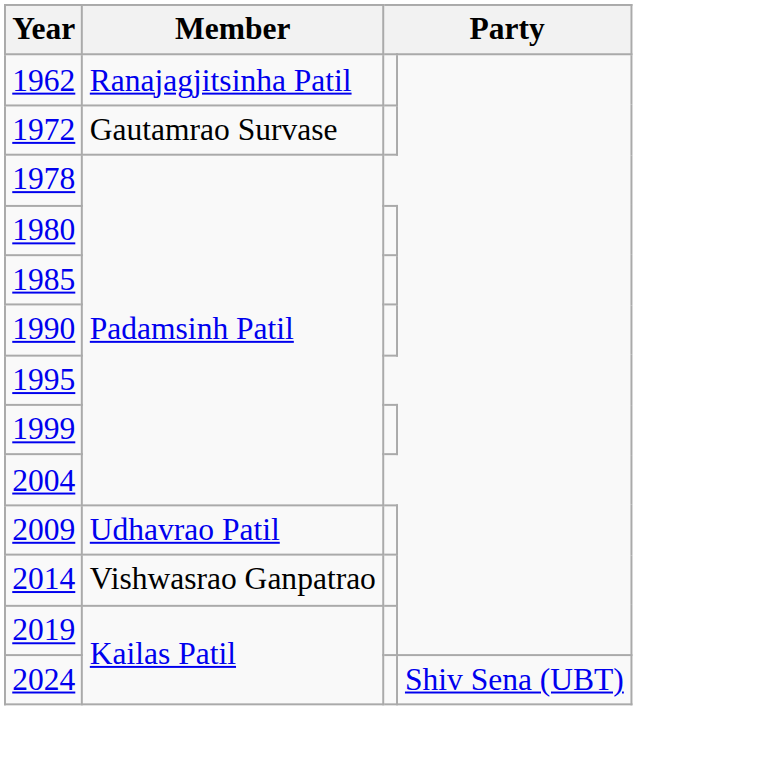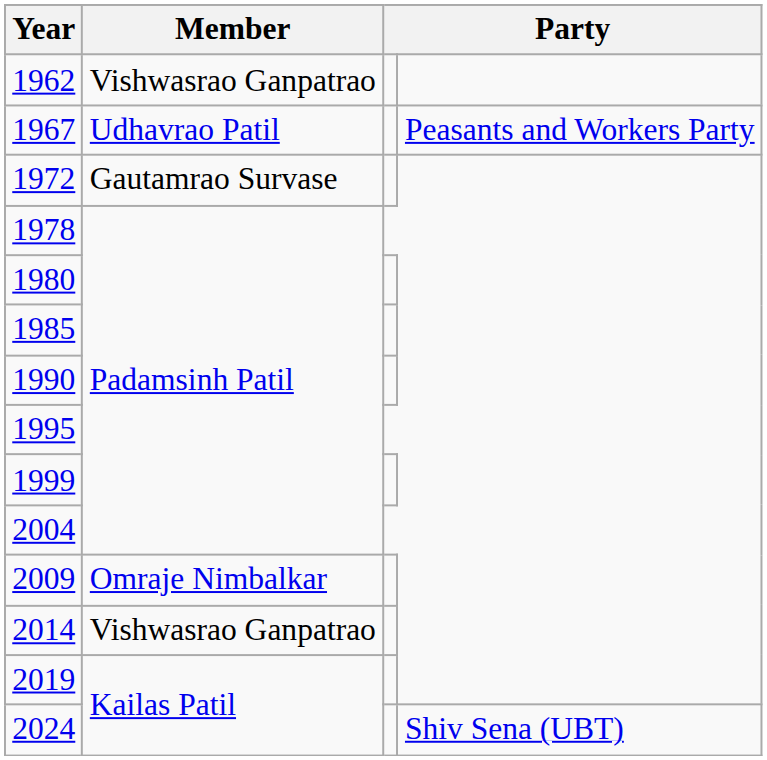(221, 79) Ranajagjitsinha Patil -> (233, 79) Vishwasrao Ganpatrao
+ row: (44, 129)
(185, 529) Udhavrao Patil -> (208, 579) Omraje Nimbalkar
